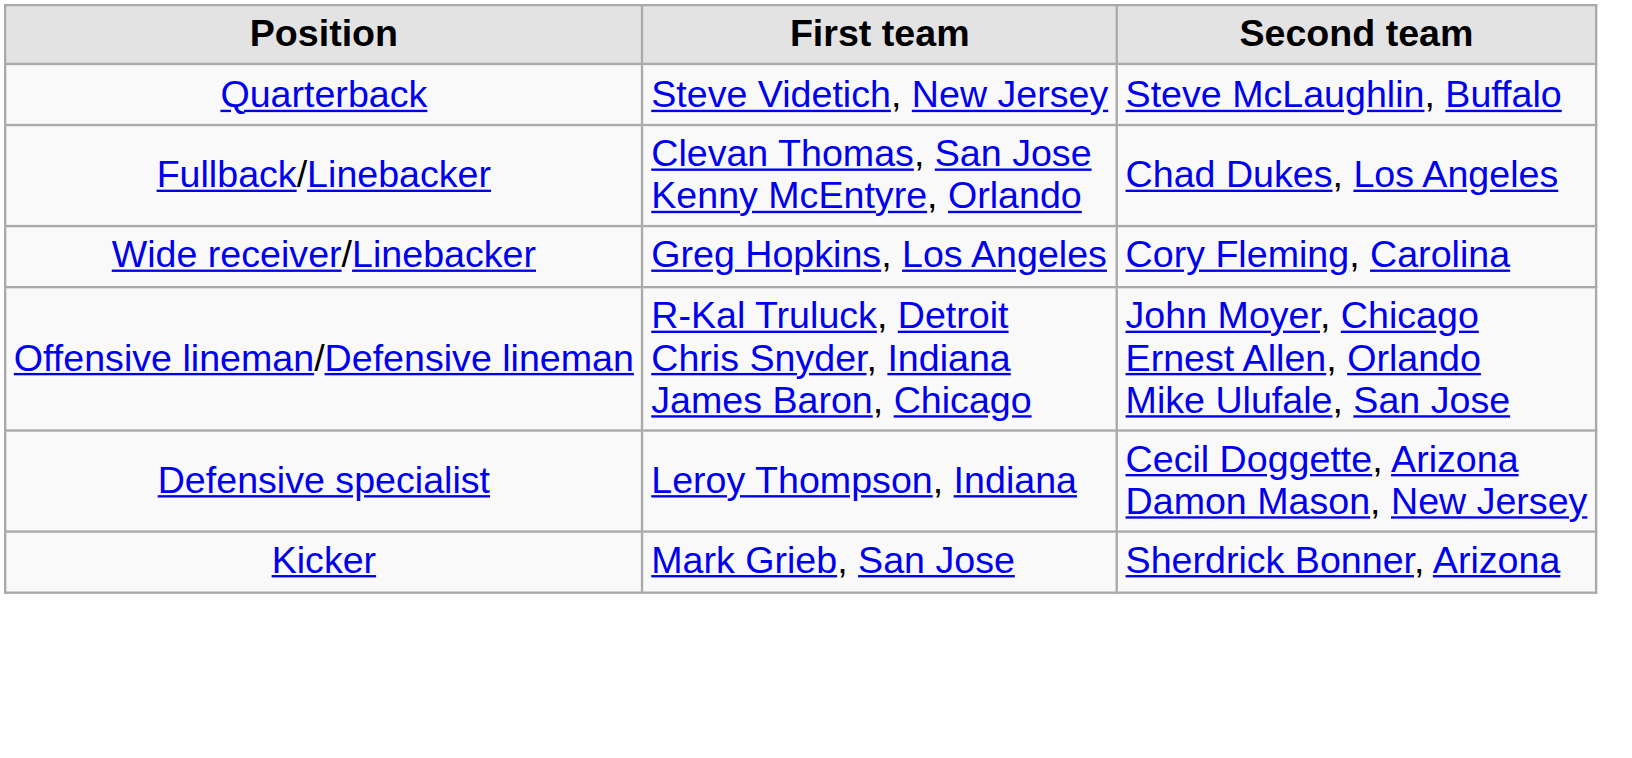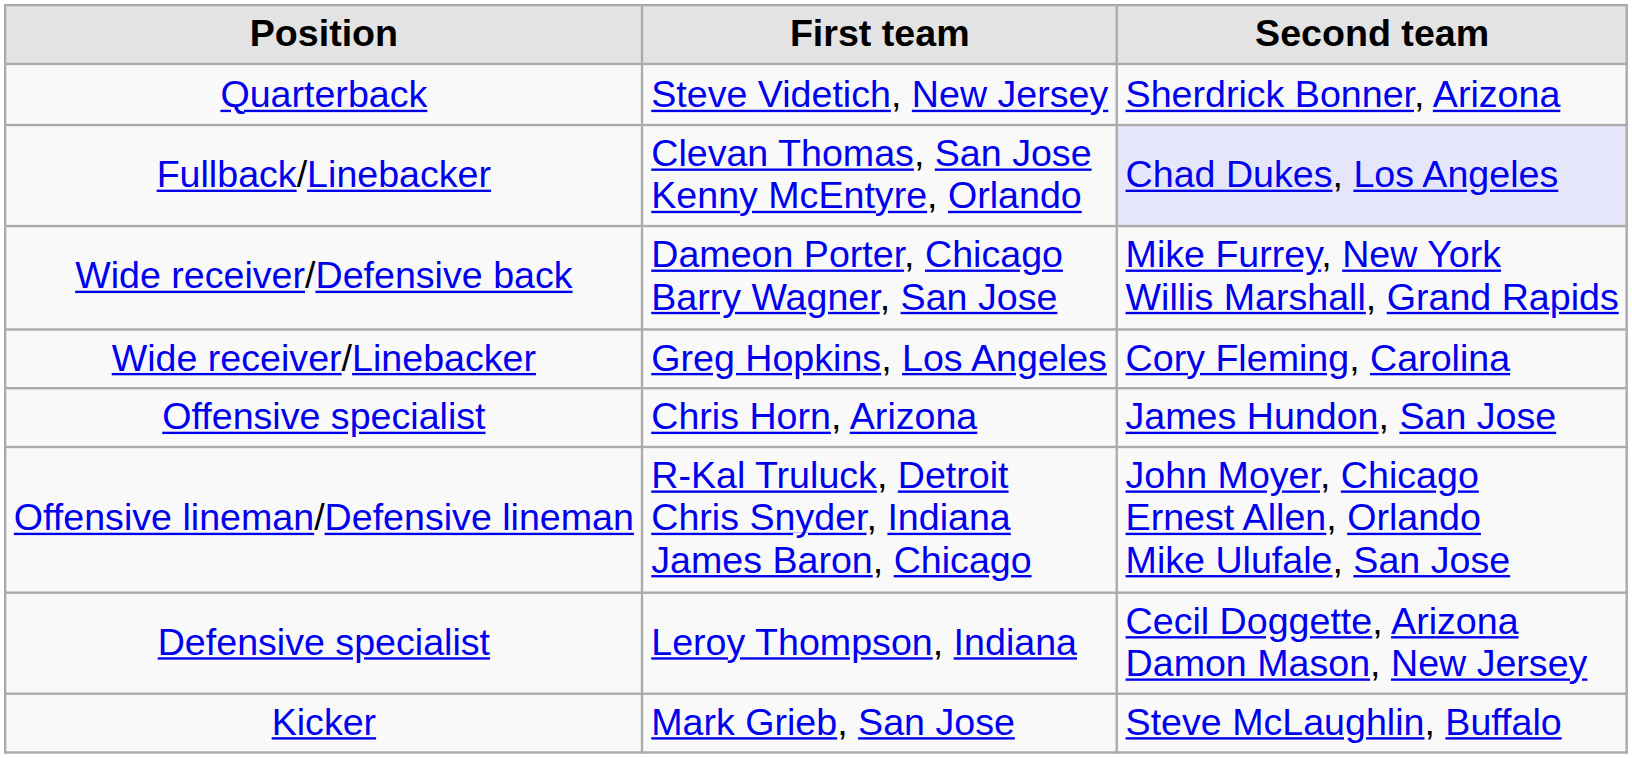(1344, 93) Steve McLaughlin, Buffalo -> (1343, 93) Sherdrick Bonner, Arizona
(1342, 174) no background -> (1342, 174) lavender background
+ row: (324, 276)
+ row: (324, 417)
(1343, 561) Sherdrick Bonner, Arizona -> (1344, 722) Steve McLaughlin, Buffalo
